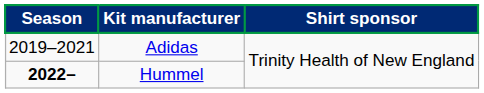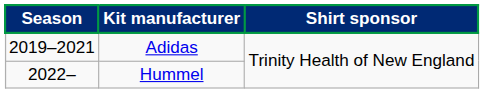(52, 74) bold -> (52, 74) normal
